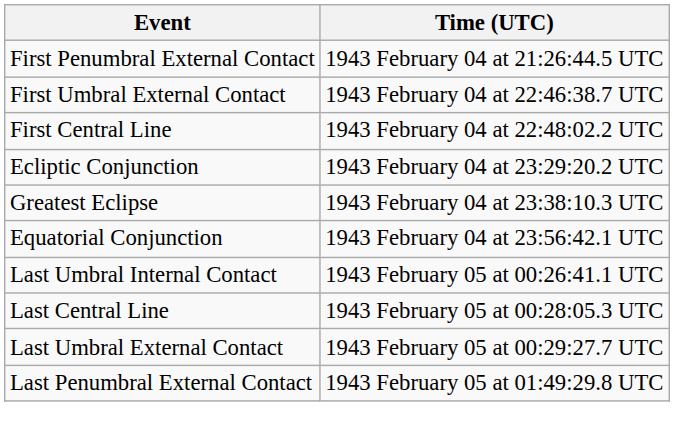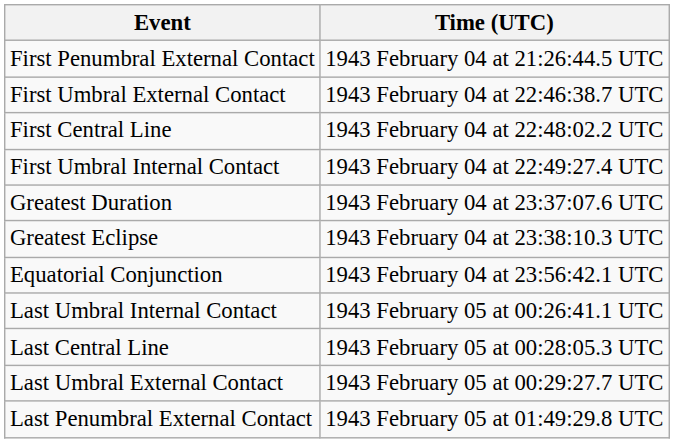+ row: (145, 166)
- row: (104, 166)
+ row: (91, 202)
